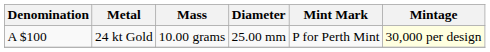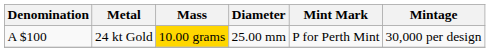(192, 36) no background -> (192, 36) gold background
(434, 36) lightyellow background -> (434, 36) no background
